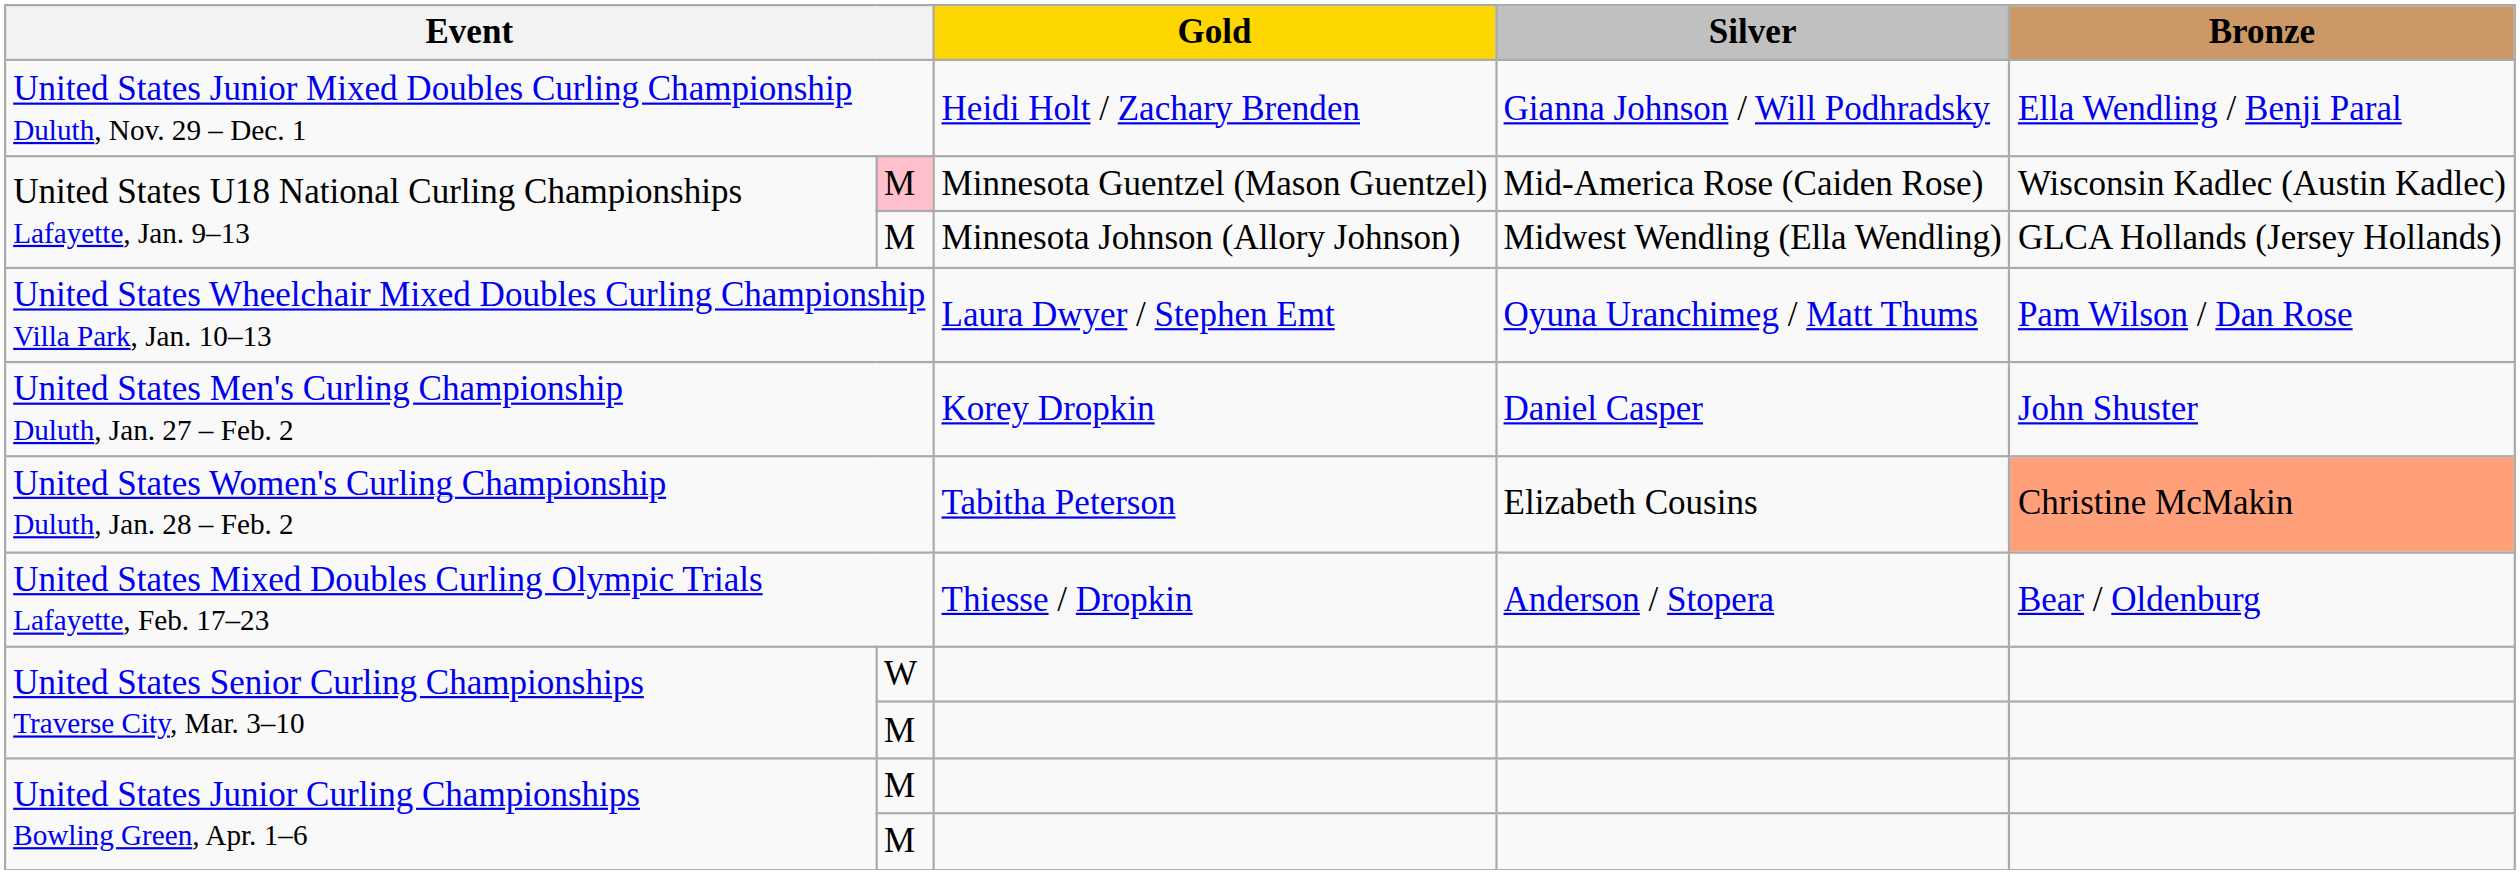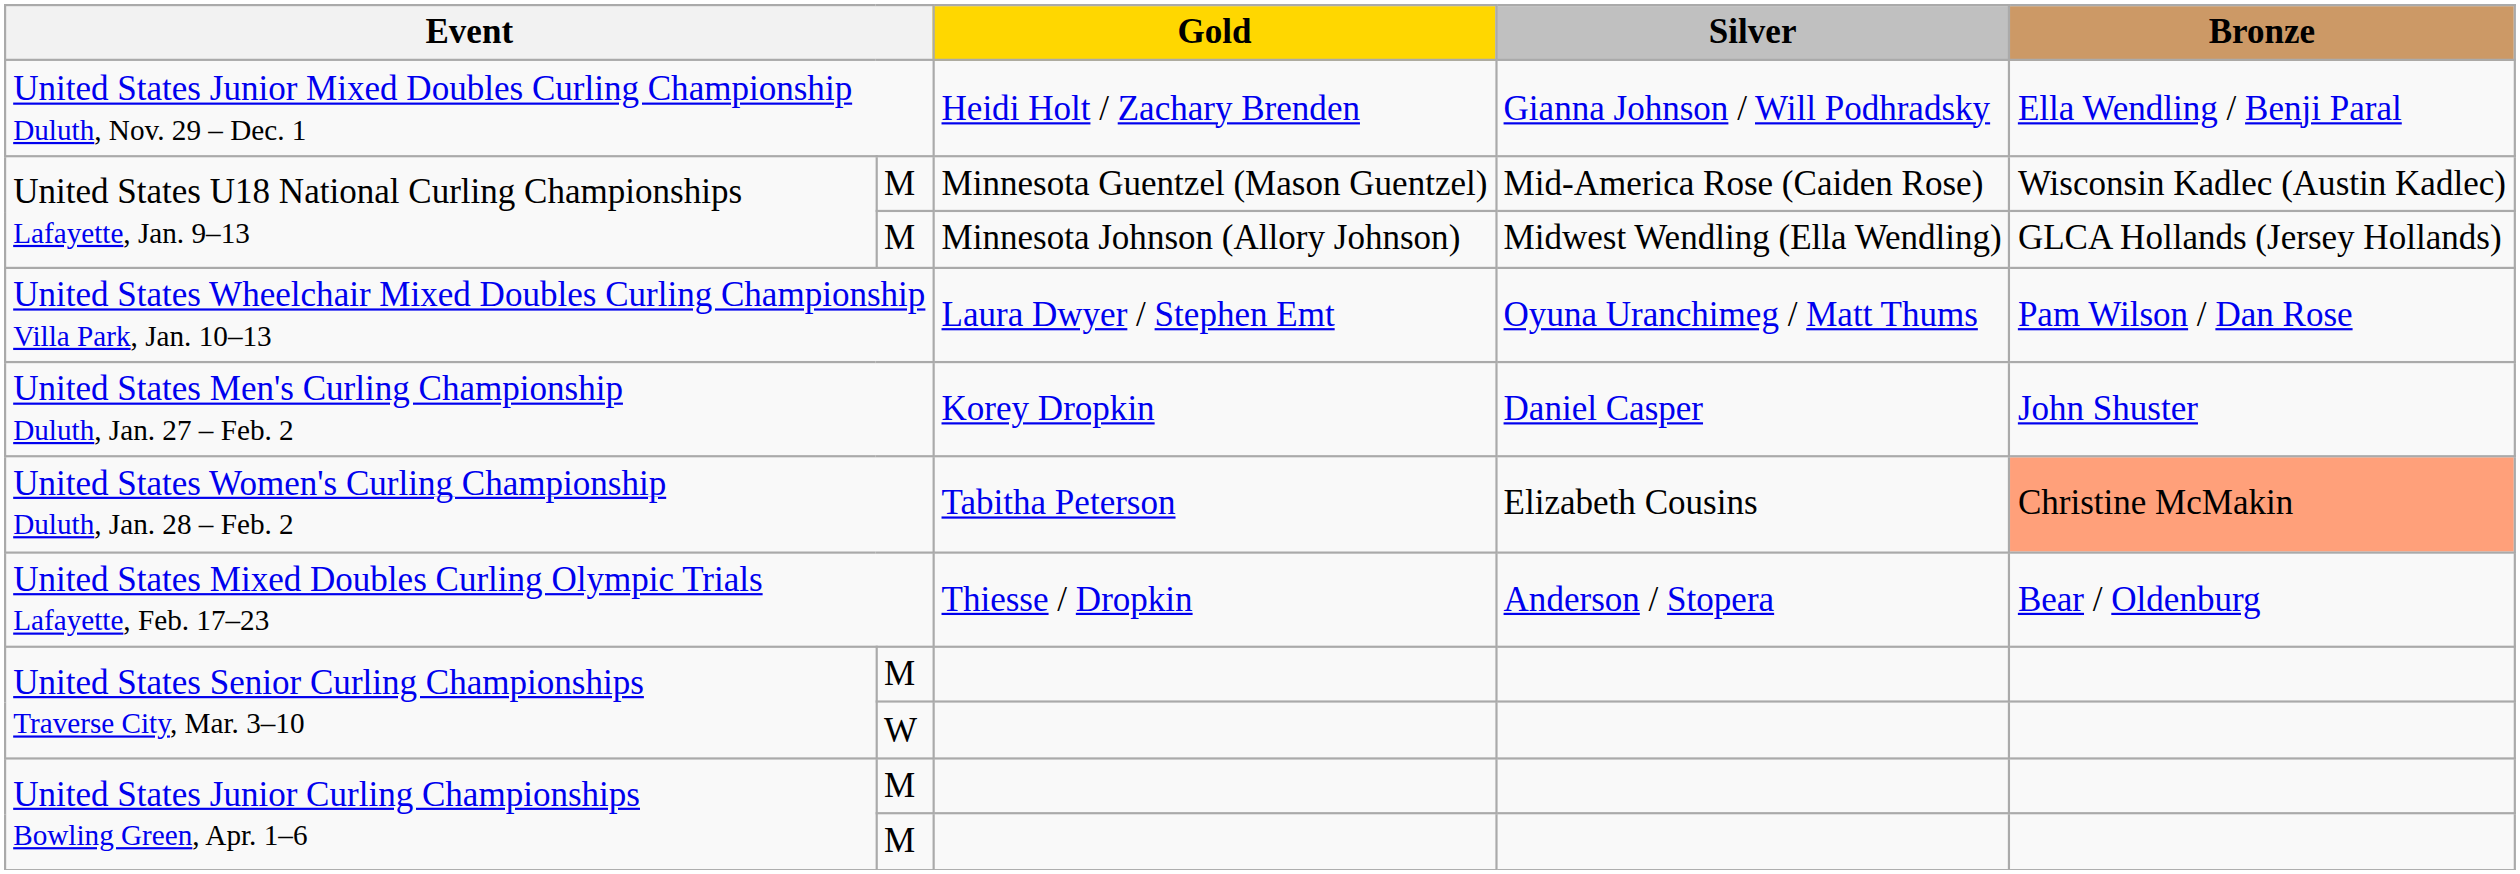(900, 182) pink background -> (900, 182) no background
(900, 673) W -> (900, 673) M
(900, 729) M -> (900, 729) W
